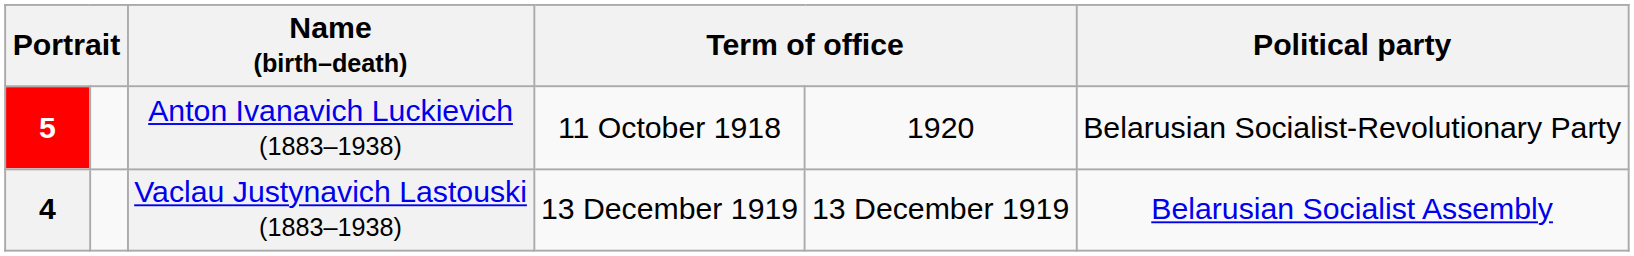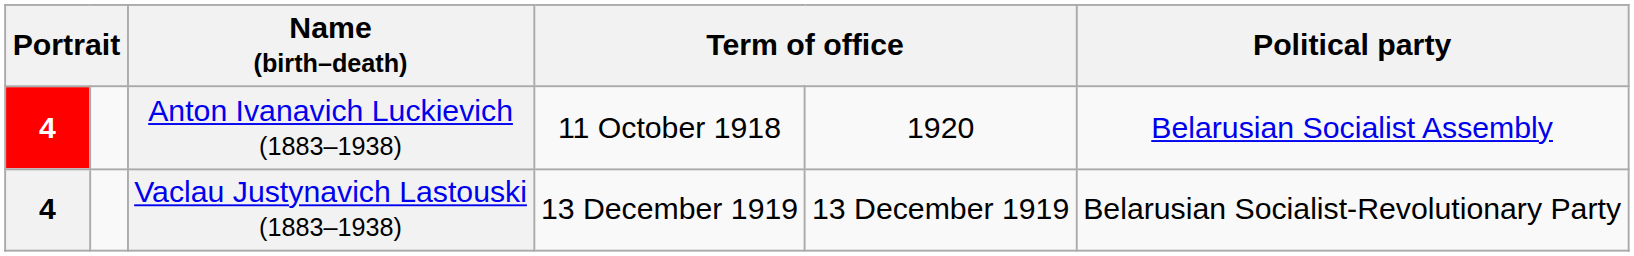(48, 127) 5 -> (48, 127) 4
(1352, 127) Belarusian Socialist-Revolutionary Party -> (1352, 127) Belarusian Socialist Assembly
(1352, 209) Belarusian Socialist Assembly -> (1352, 209) Belarusian Socialist-Revolutionary Party
